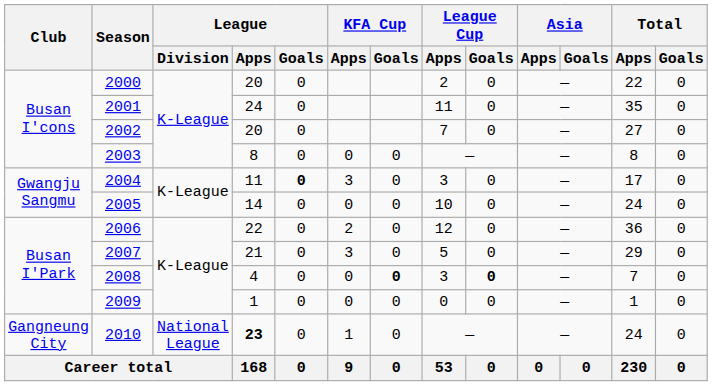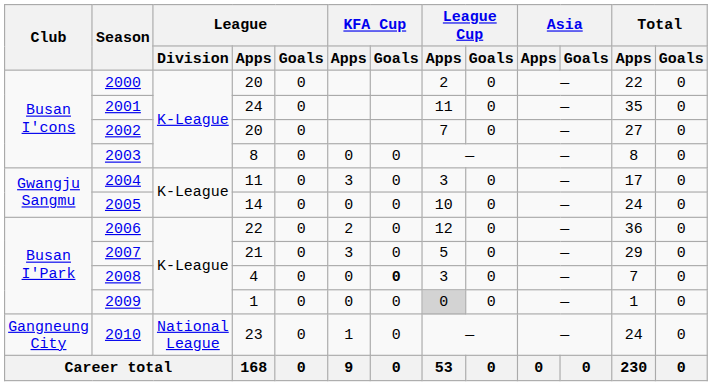(301, 180) bold -> (301, 180) normal
(491, 278) bold -> (491, 278) normal
(444, 302) no background -> (444, 302) lightgrey background
(254, 335) bold -> (254, 335) normal
